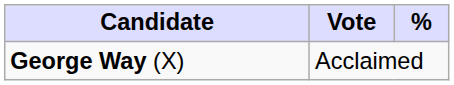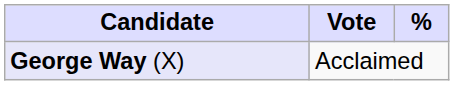(97, 60) no background -> (97, 60) lavender background
